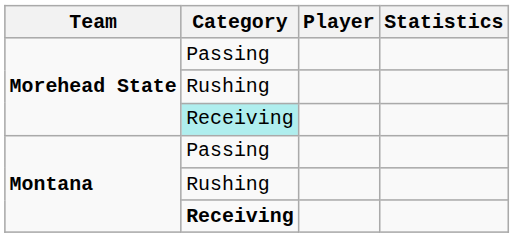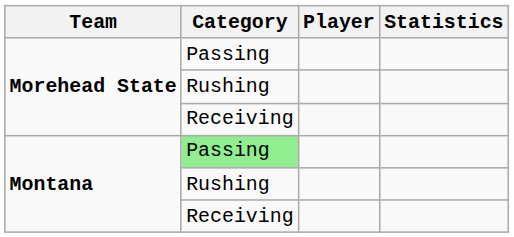(240, 119) paleturquoise background -> (240, 119) no background
(228, 152) no background -> (228, 152) lightgreen background
(240, 216) bold -> (240, 216) normal
